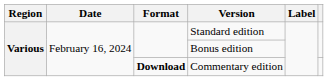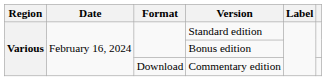(161, 66) bold -> (160, 66) normal
